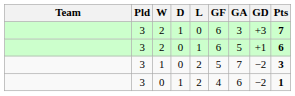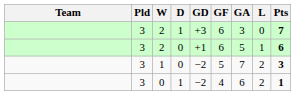columns swapped: (199, 13) <-> (260, 13)
